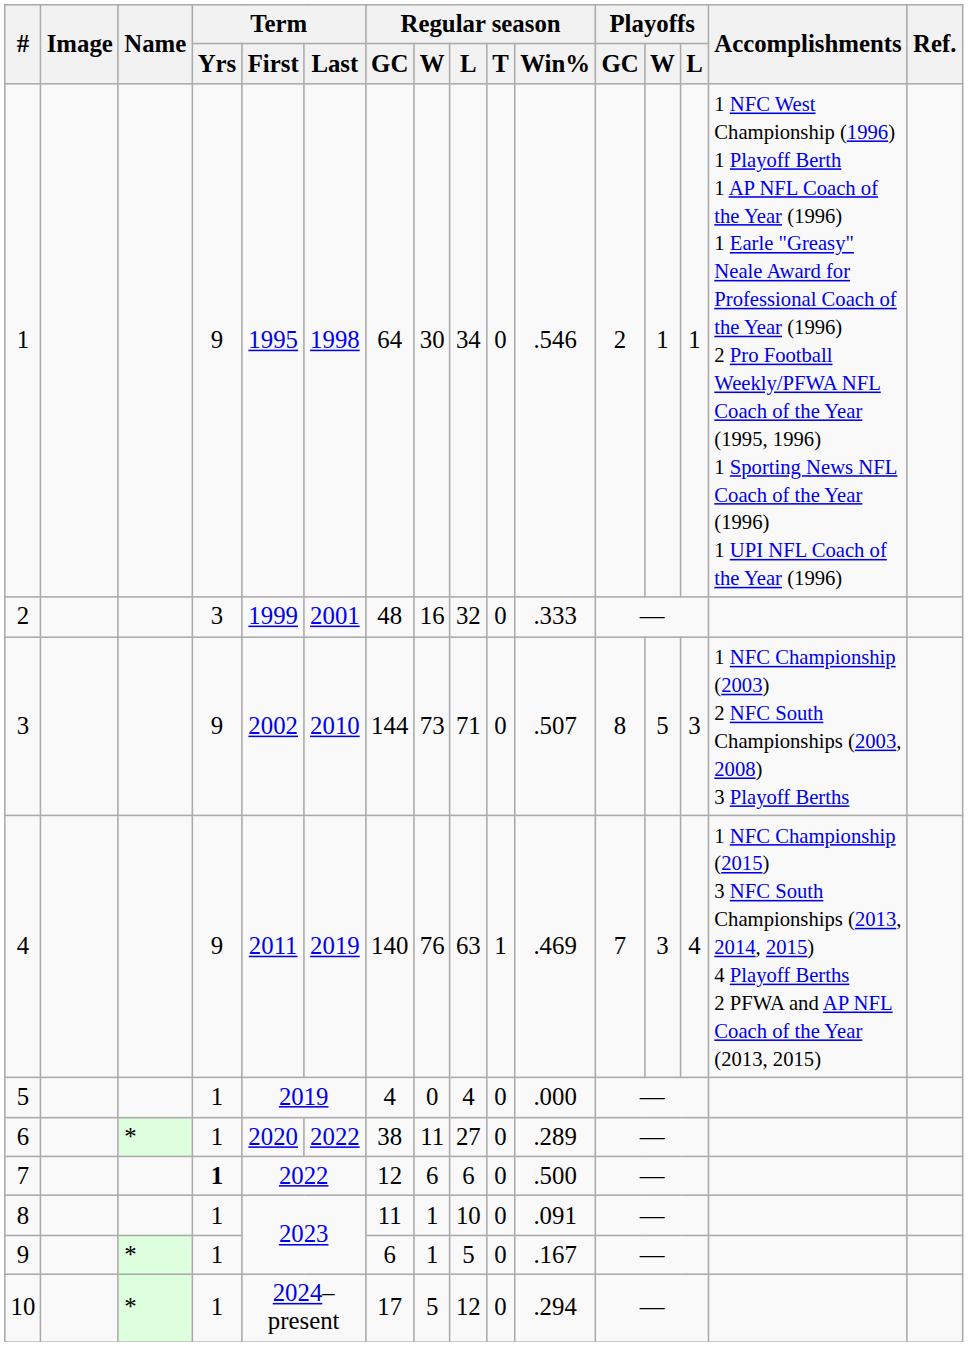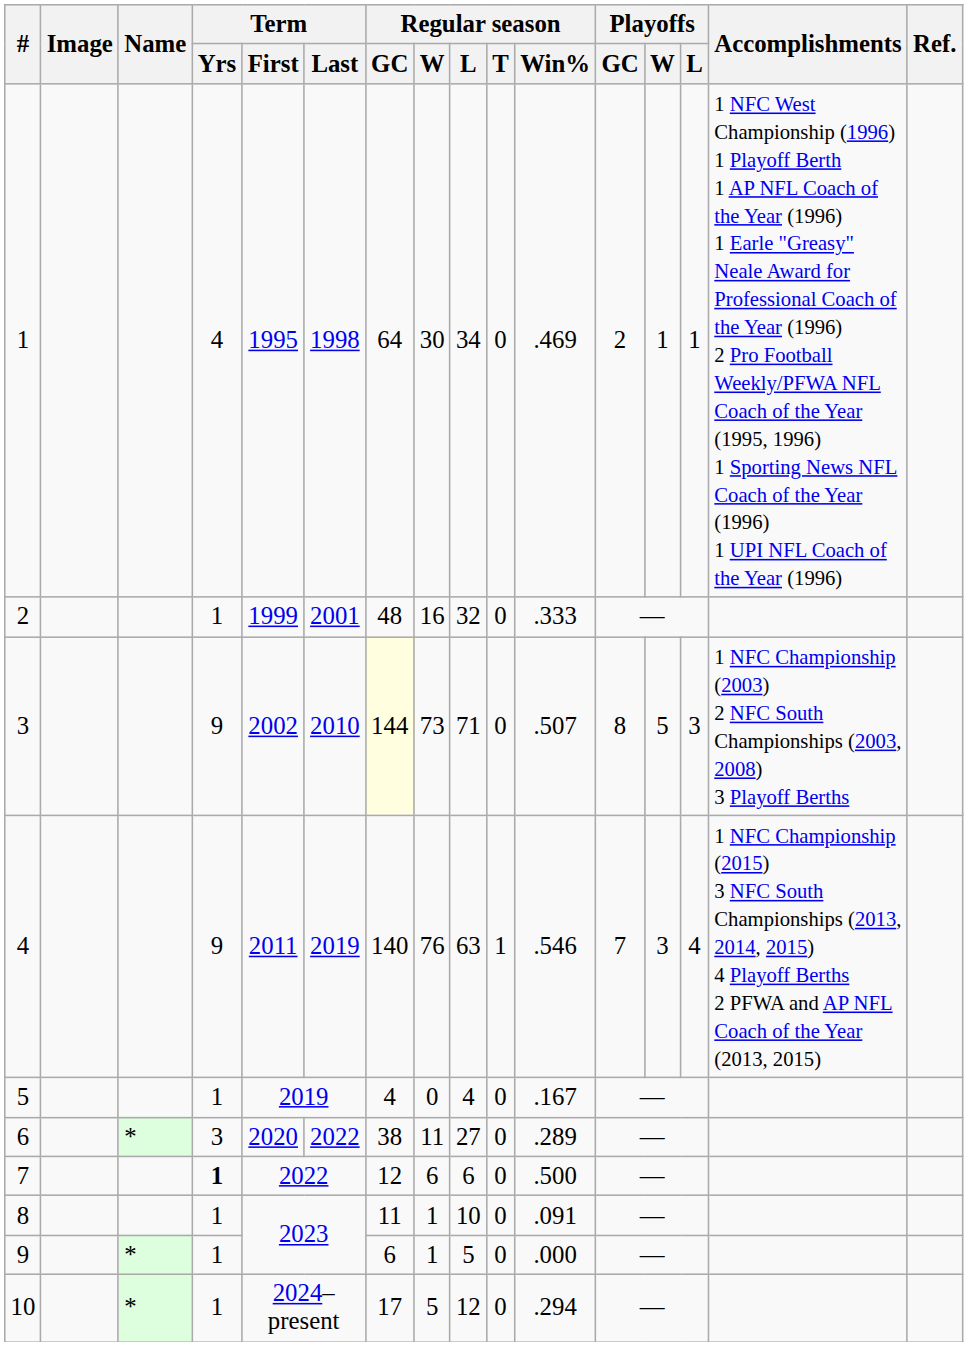(217, 339) 9 -> (217, 339) 4
(555, 339) .546 -> (555, 339) .469
(217, 616) 3 -> (217, 616) 1
(390, 725) no background -> (390, 725) lightyellow background
(555, 946) .469 -> (555, 946) .546
(555, 1097) .000 -> (555, 1097) .167
(217, 1136) 1 -> (217, 1136) 3
(555, 1254) .167 -> (555, 1254) .000
